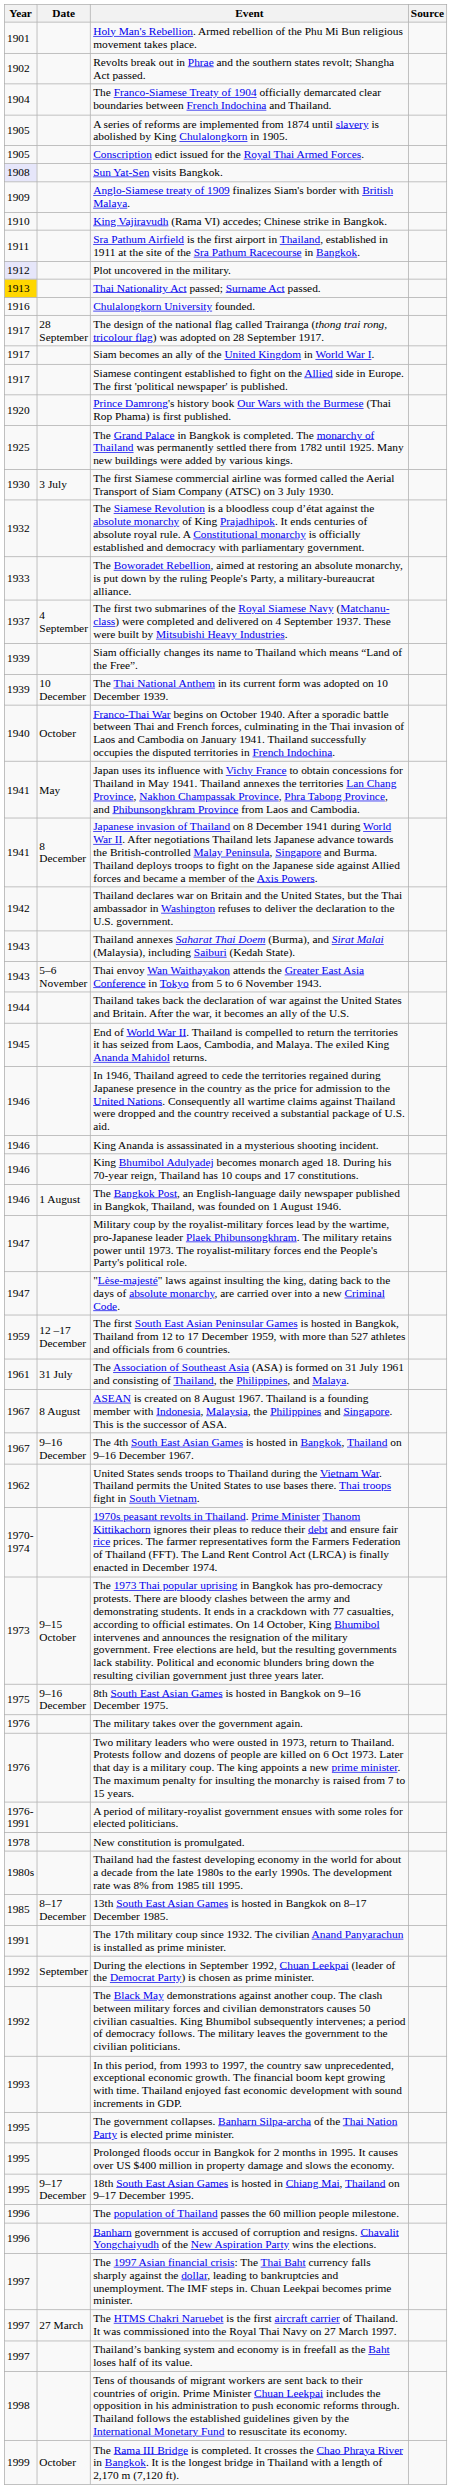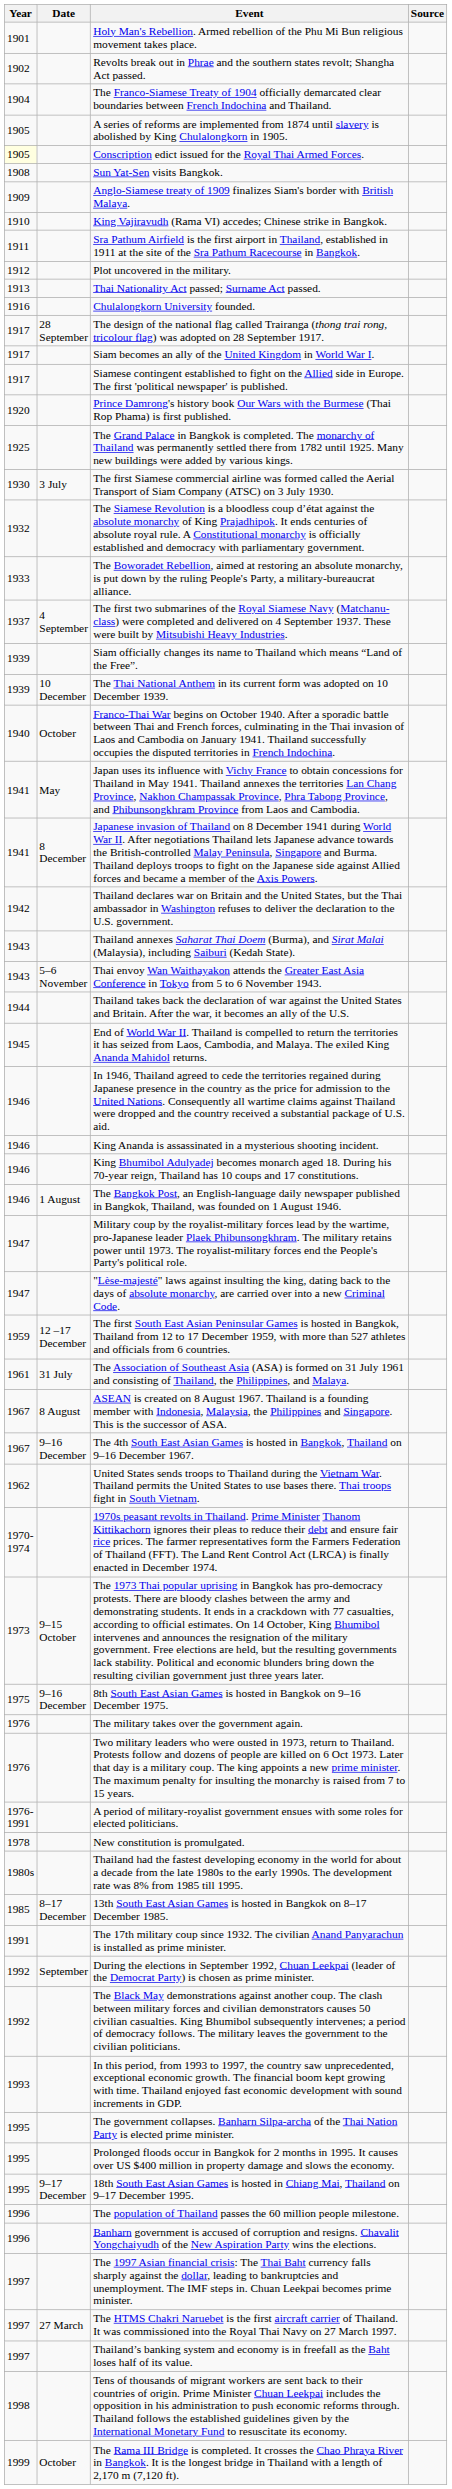(18, 154) no background -> (18, 154) lightyellow background
(18, 172) lavender background -> (18, 172) no background
(18, 270) lavender background -> (18, 270) no background
(18, 288) gold background -> (18, 288) no background
